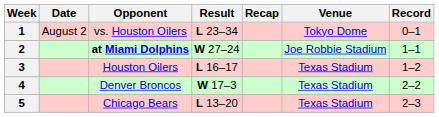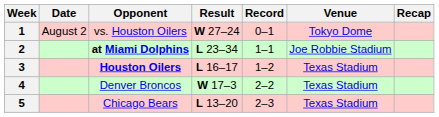columns swapped: (411, 13) <-> (262, 13)
(217, 31) L 23–34 -> (217, 31) W 27–24
(217, 49) W 27–24 -> (217, 49) L 23–34
(140, 67) normal -> (140, 67) bold
